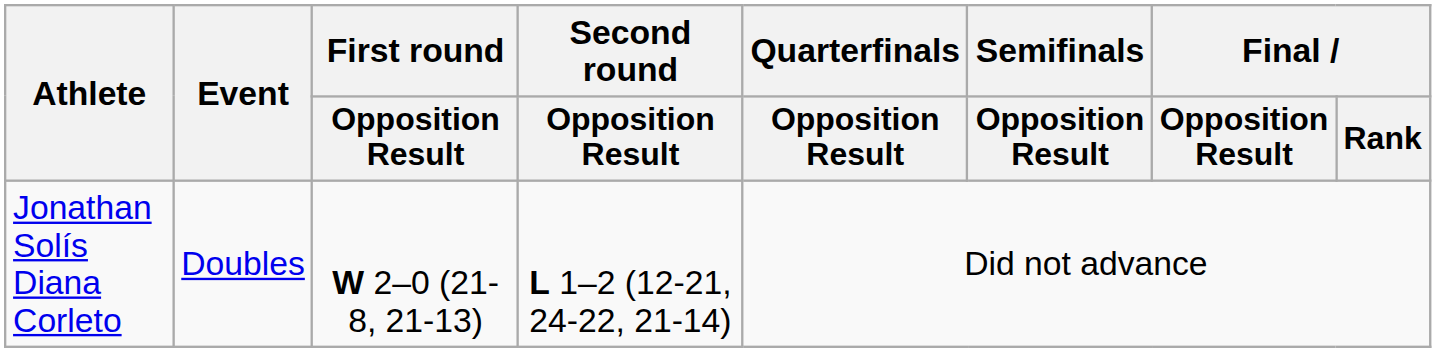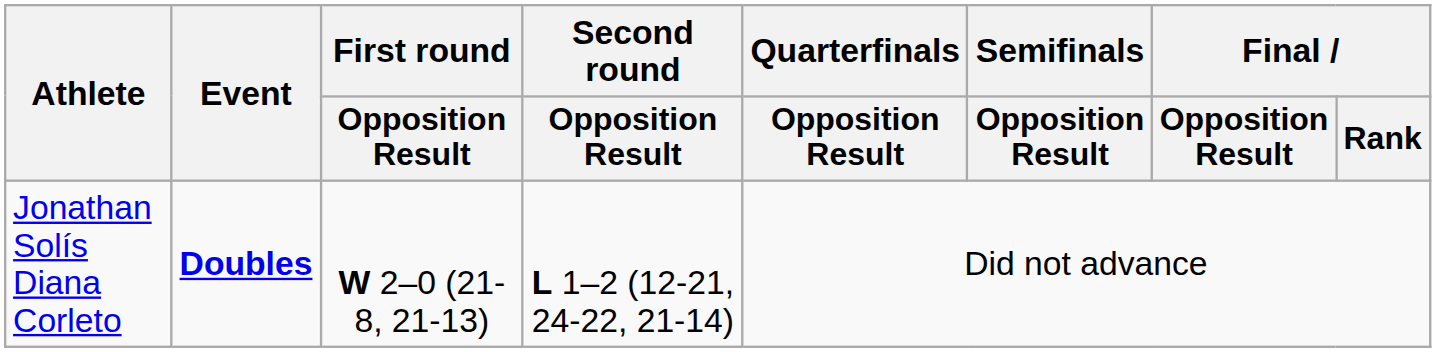(243, 264) normal -> (246, 264) bold
